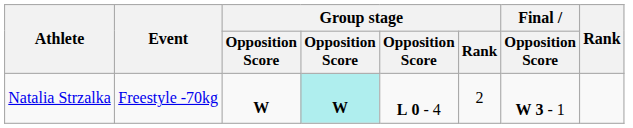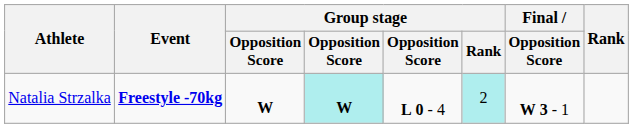(168, 98) normal -> (170, 98) bold
(479, 98) no background -> (484, 98) paleturquoise background
